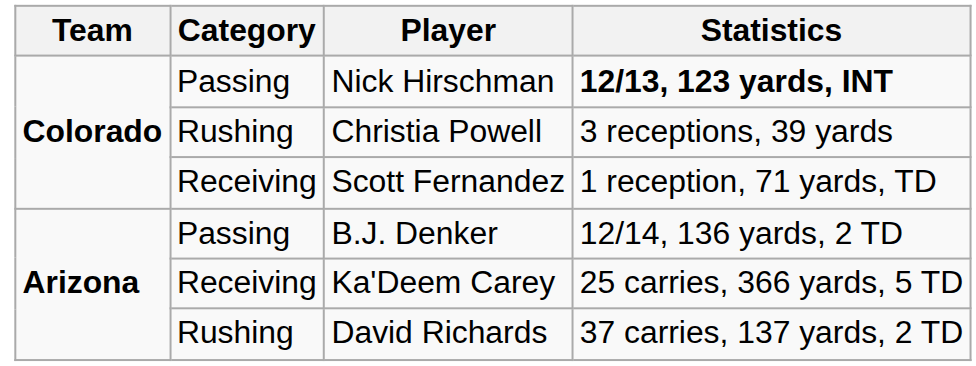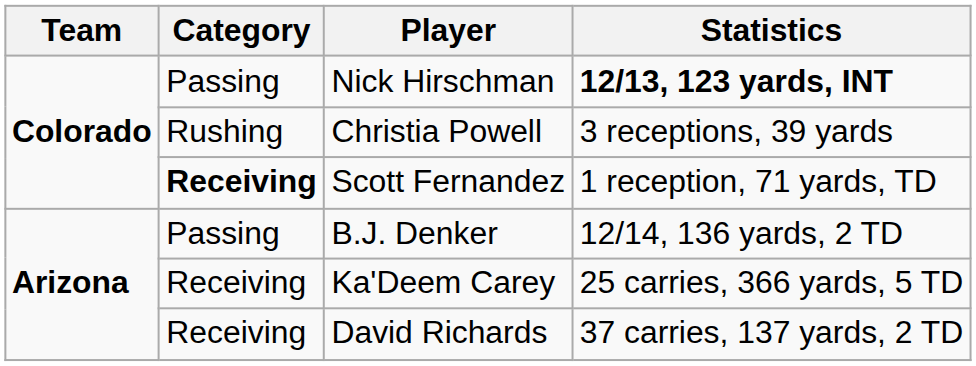(247, 182) normal -> (242, 182) bold
(235, 333) Rushing -> (236, 333) Receiving
